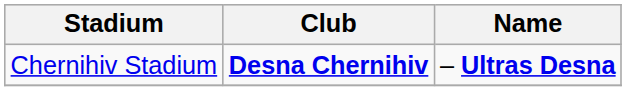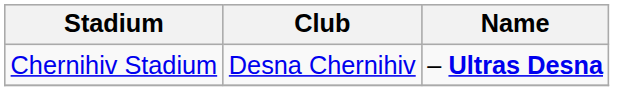(329, 64) bold -> (322, 64) normal
